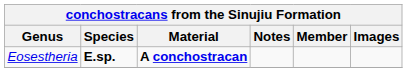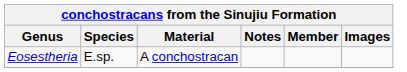(100, 57) bold -> (99, 57) normal
(194, 57) bold -> (189, 57) normal
